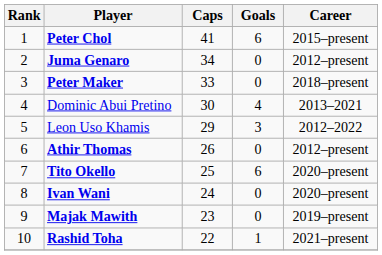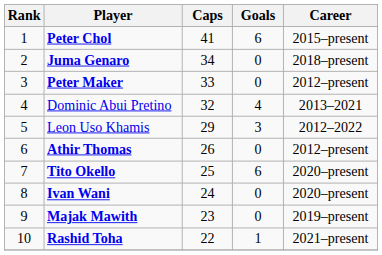(331, 60) 2012–present -> (331, 60) 2018–present
(331, 82) 2018–present -> (331, 82) 2012–present
(208, 104) 30 -> (208, 104) 32
